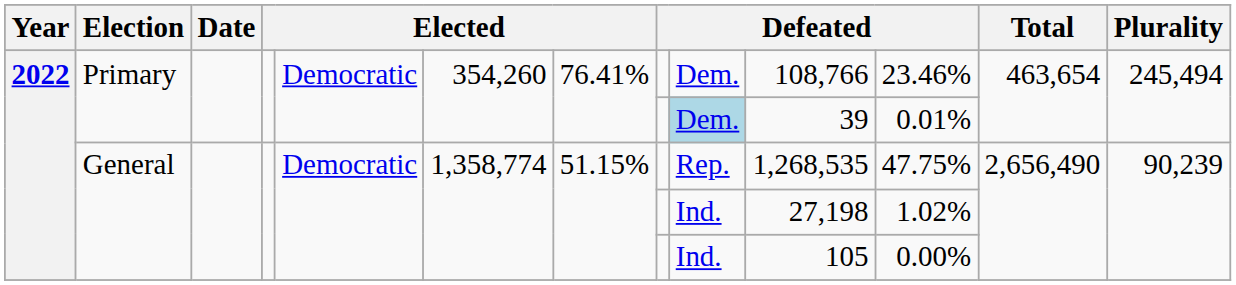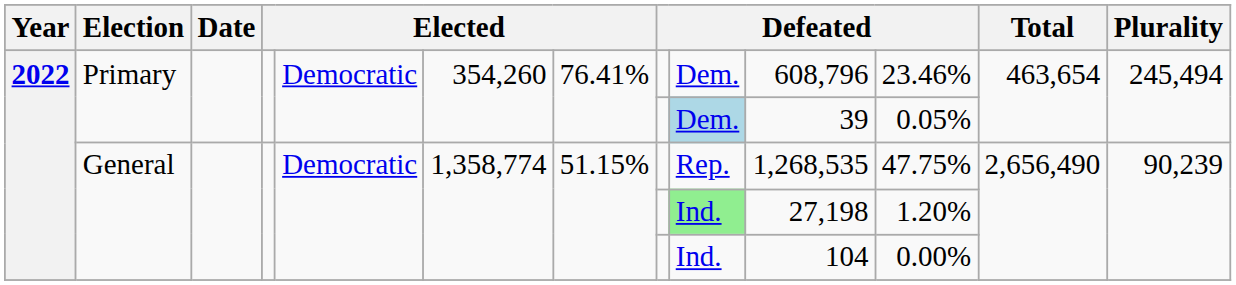(821, 73) 108,766 -> (821, 73) 608,796
(934, 119) 0.01% -> (934, 119) 0.05%
(699, 211) no background -> (699, 211) lightgreen background
(934, 211) 1.02% -> (934, 211) 1.20%
(847, 257) 105 -> (847, 257) 104
